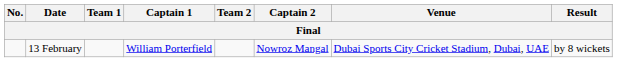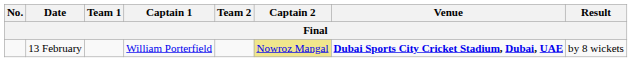(292, 48) no background -> (292, 48) khaki background
(441, 48) normal -> (448, 48) bold
